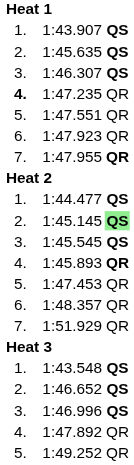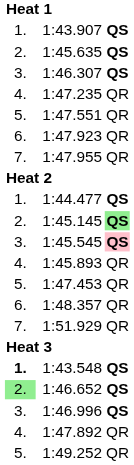(20, 94) bold -> (20, 94) normal
(118, 157) bold -> (118, 157) normal
(118, 241) no background -> (118, 241) pink background
(118, 262) bold -> (118, 262) normal
(20, 368) normal -> (20, 368) bold
(20, 389) no background -> (20, 389) lightgreen background
